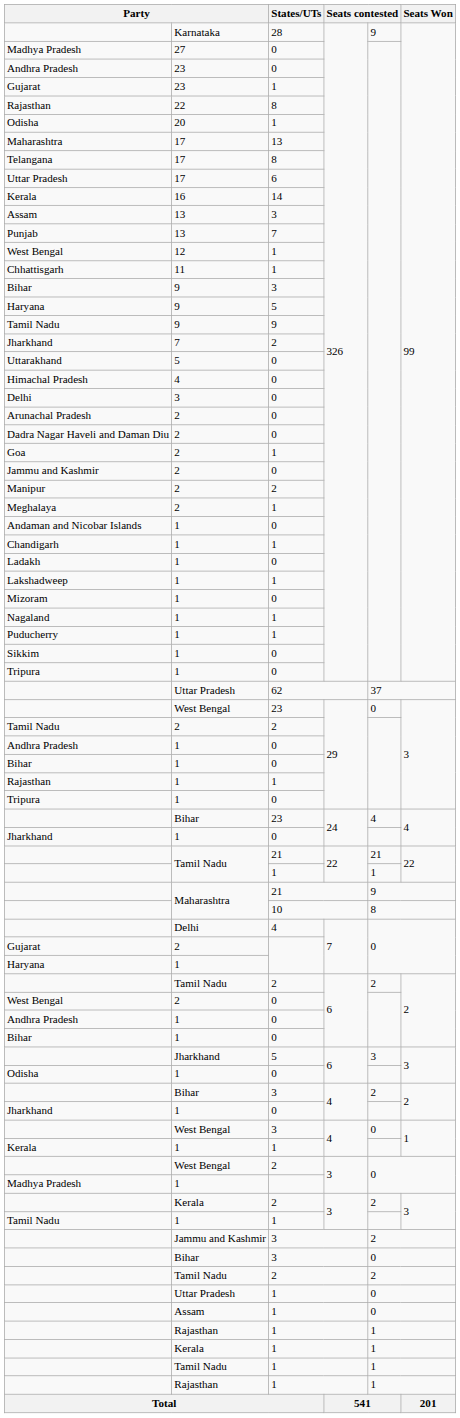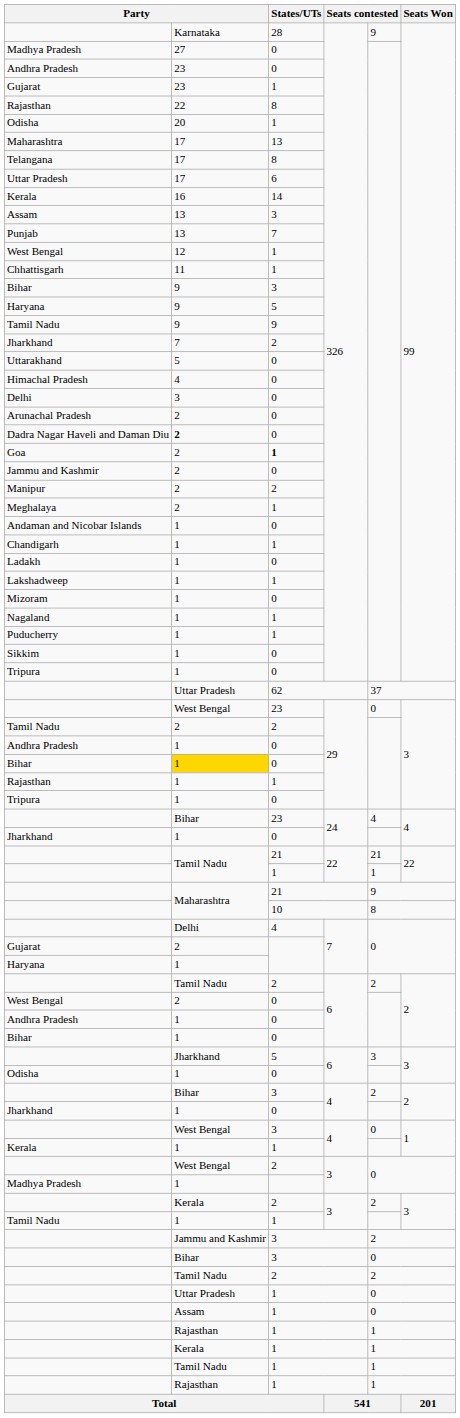(177, 434) normal -> (177, 434) bold
(274, 452) normal -> (274, 452) bold
(177, 763) no background -> (177, 763) gold background
